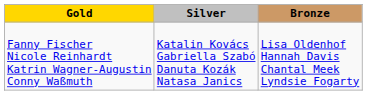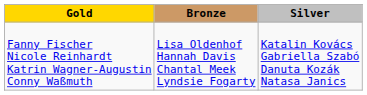columns swapped: (206, 13) <-> (310, 13)
